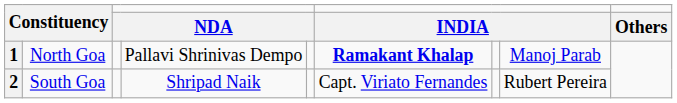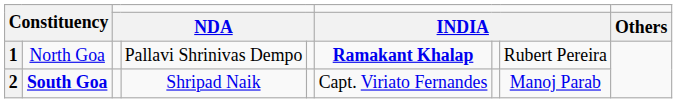(555, 54) Manoj Parab -> (555, 54) Rubert Pereira
(68, 83) normal -> (67, 83) bold
(555, 83) Rubert Pereira -> (555, 83) Manoj Parab
